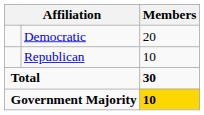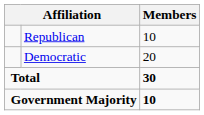rows swapped: (55, 36) <-> (54, 57)
(149, 99) gold background -> (149, 99) no background
